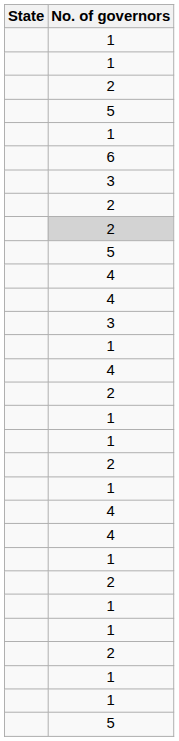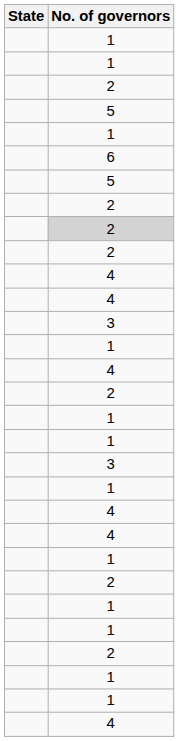(111, 181) 3 -> (111, 181) 5
(111, 252) 5 -> (111, 252) 2
(111, 464) 2 -> (111, 464) 3
(111, 724) 5 -> (111, 724) 4
